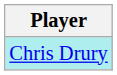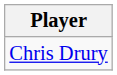(59, 53) paleturquoise background -> (59, 53) no background
